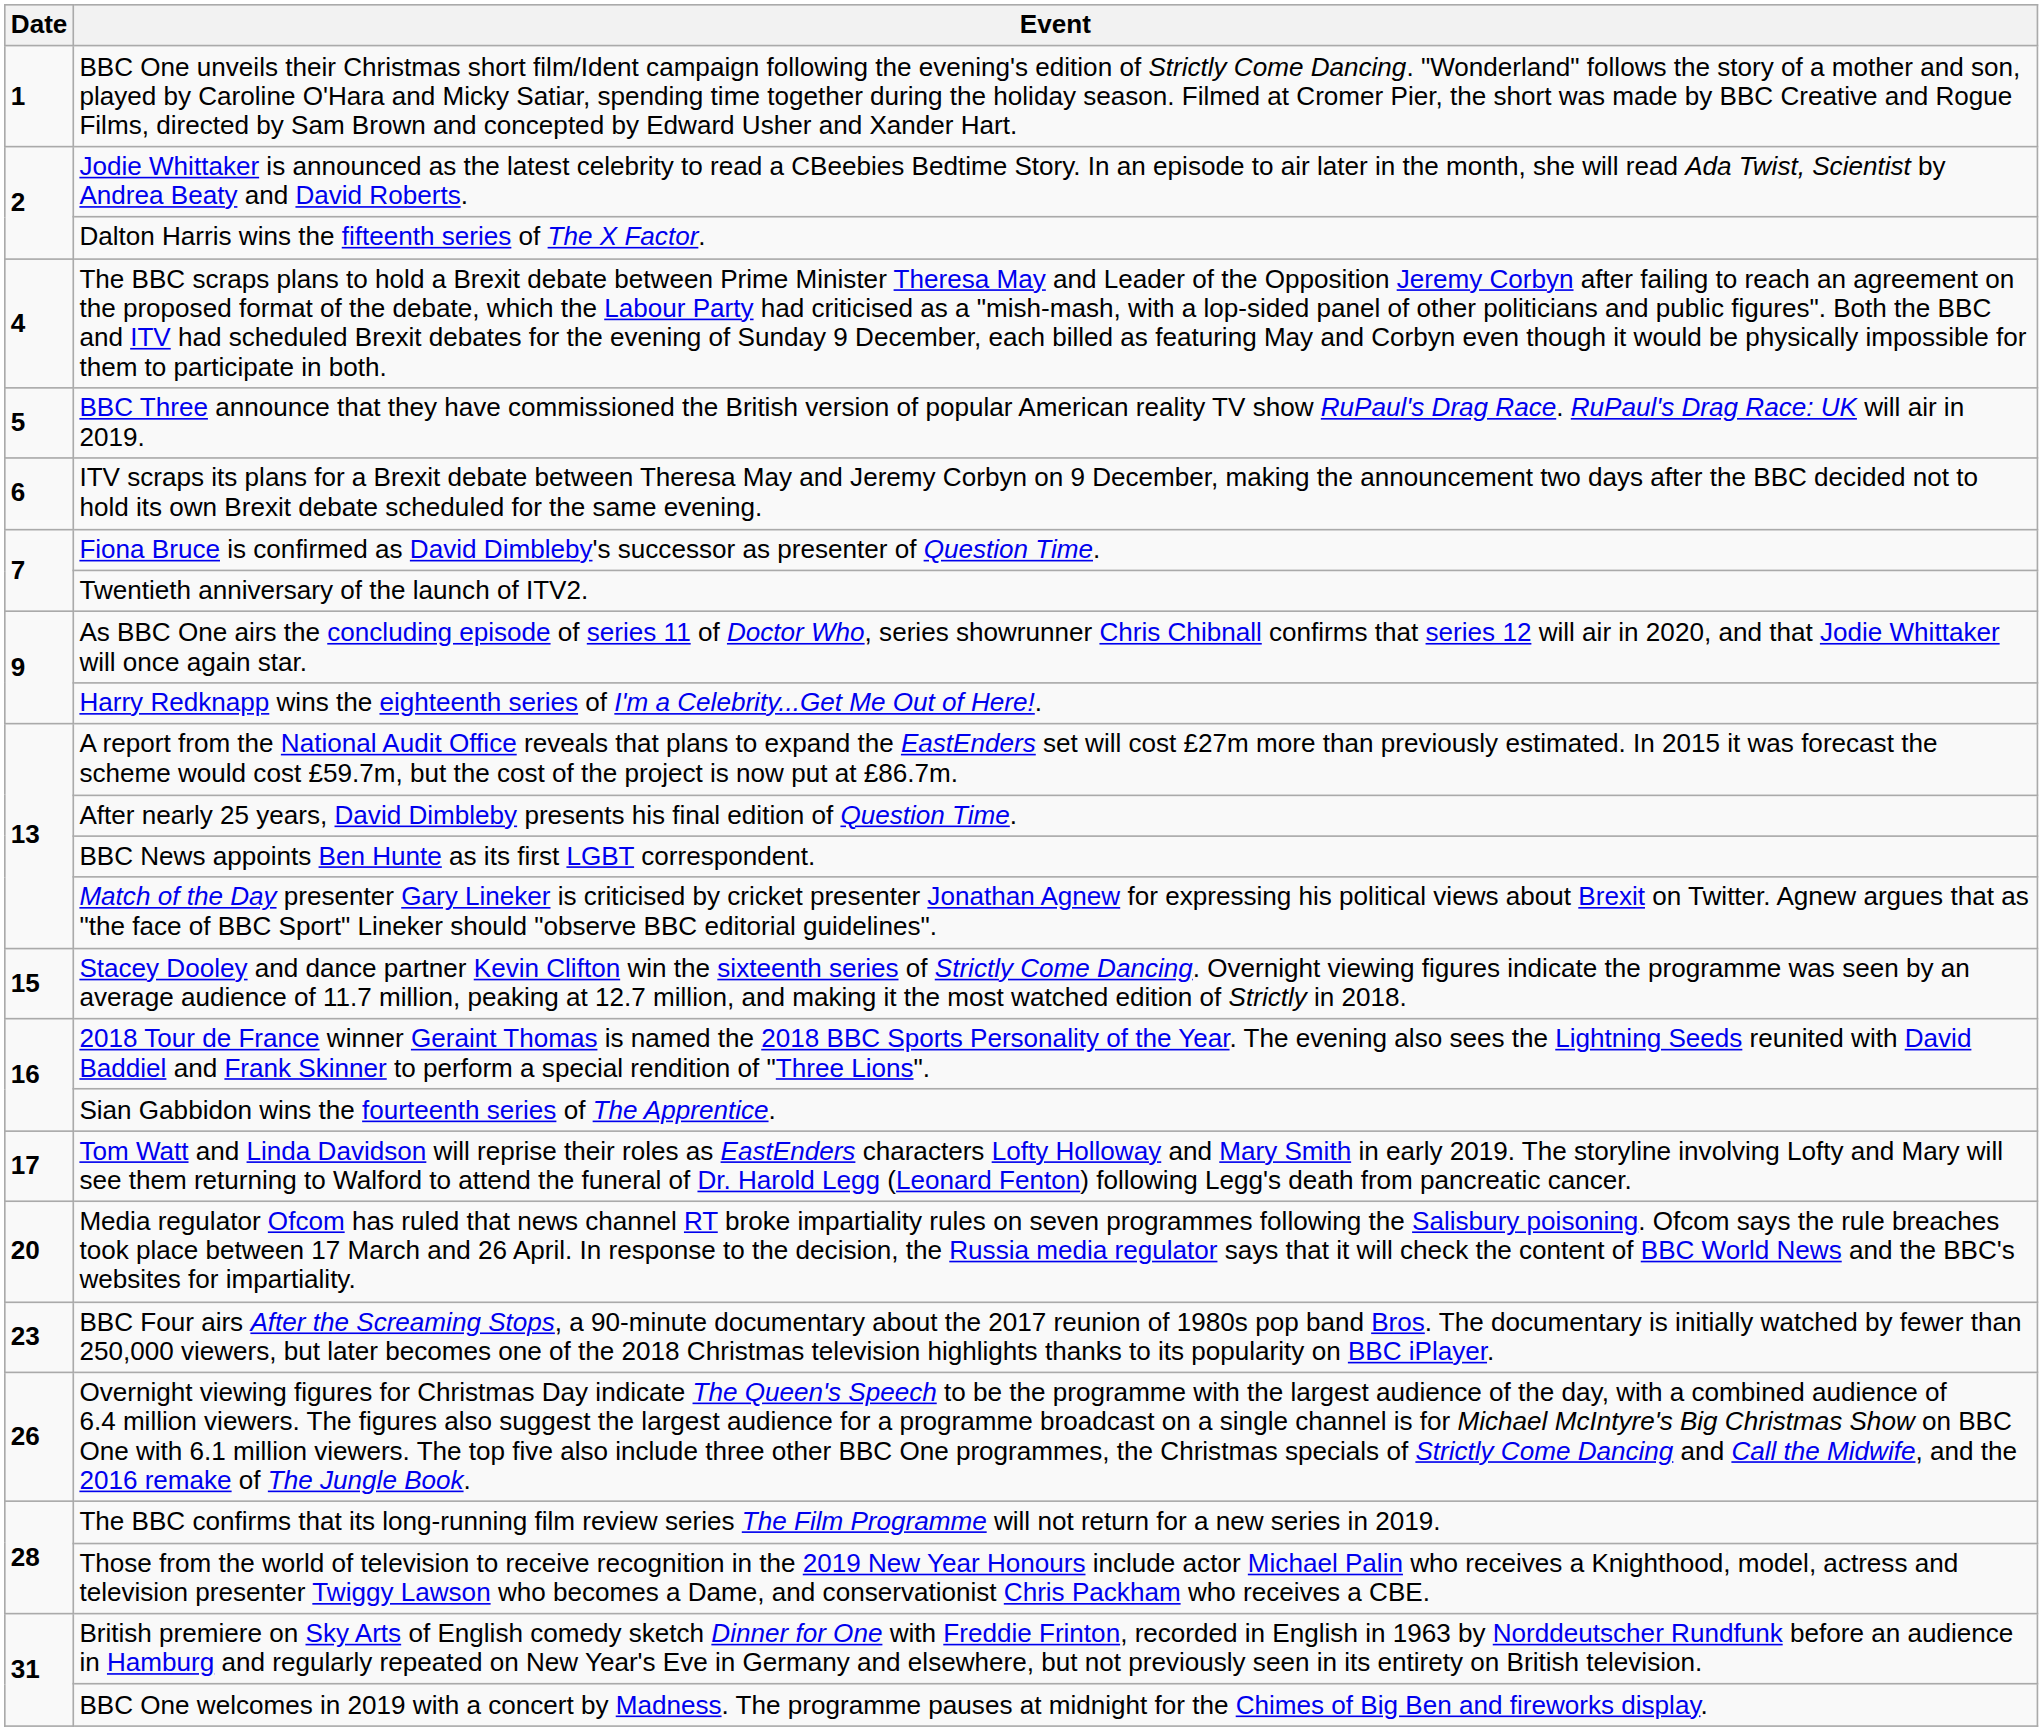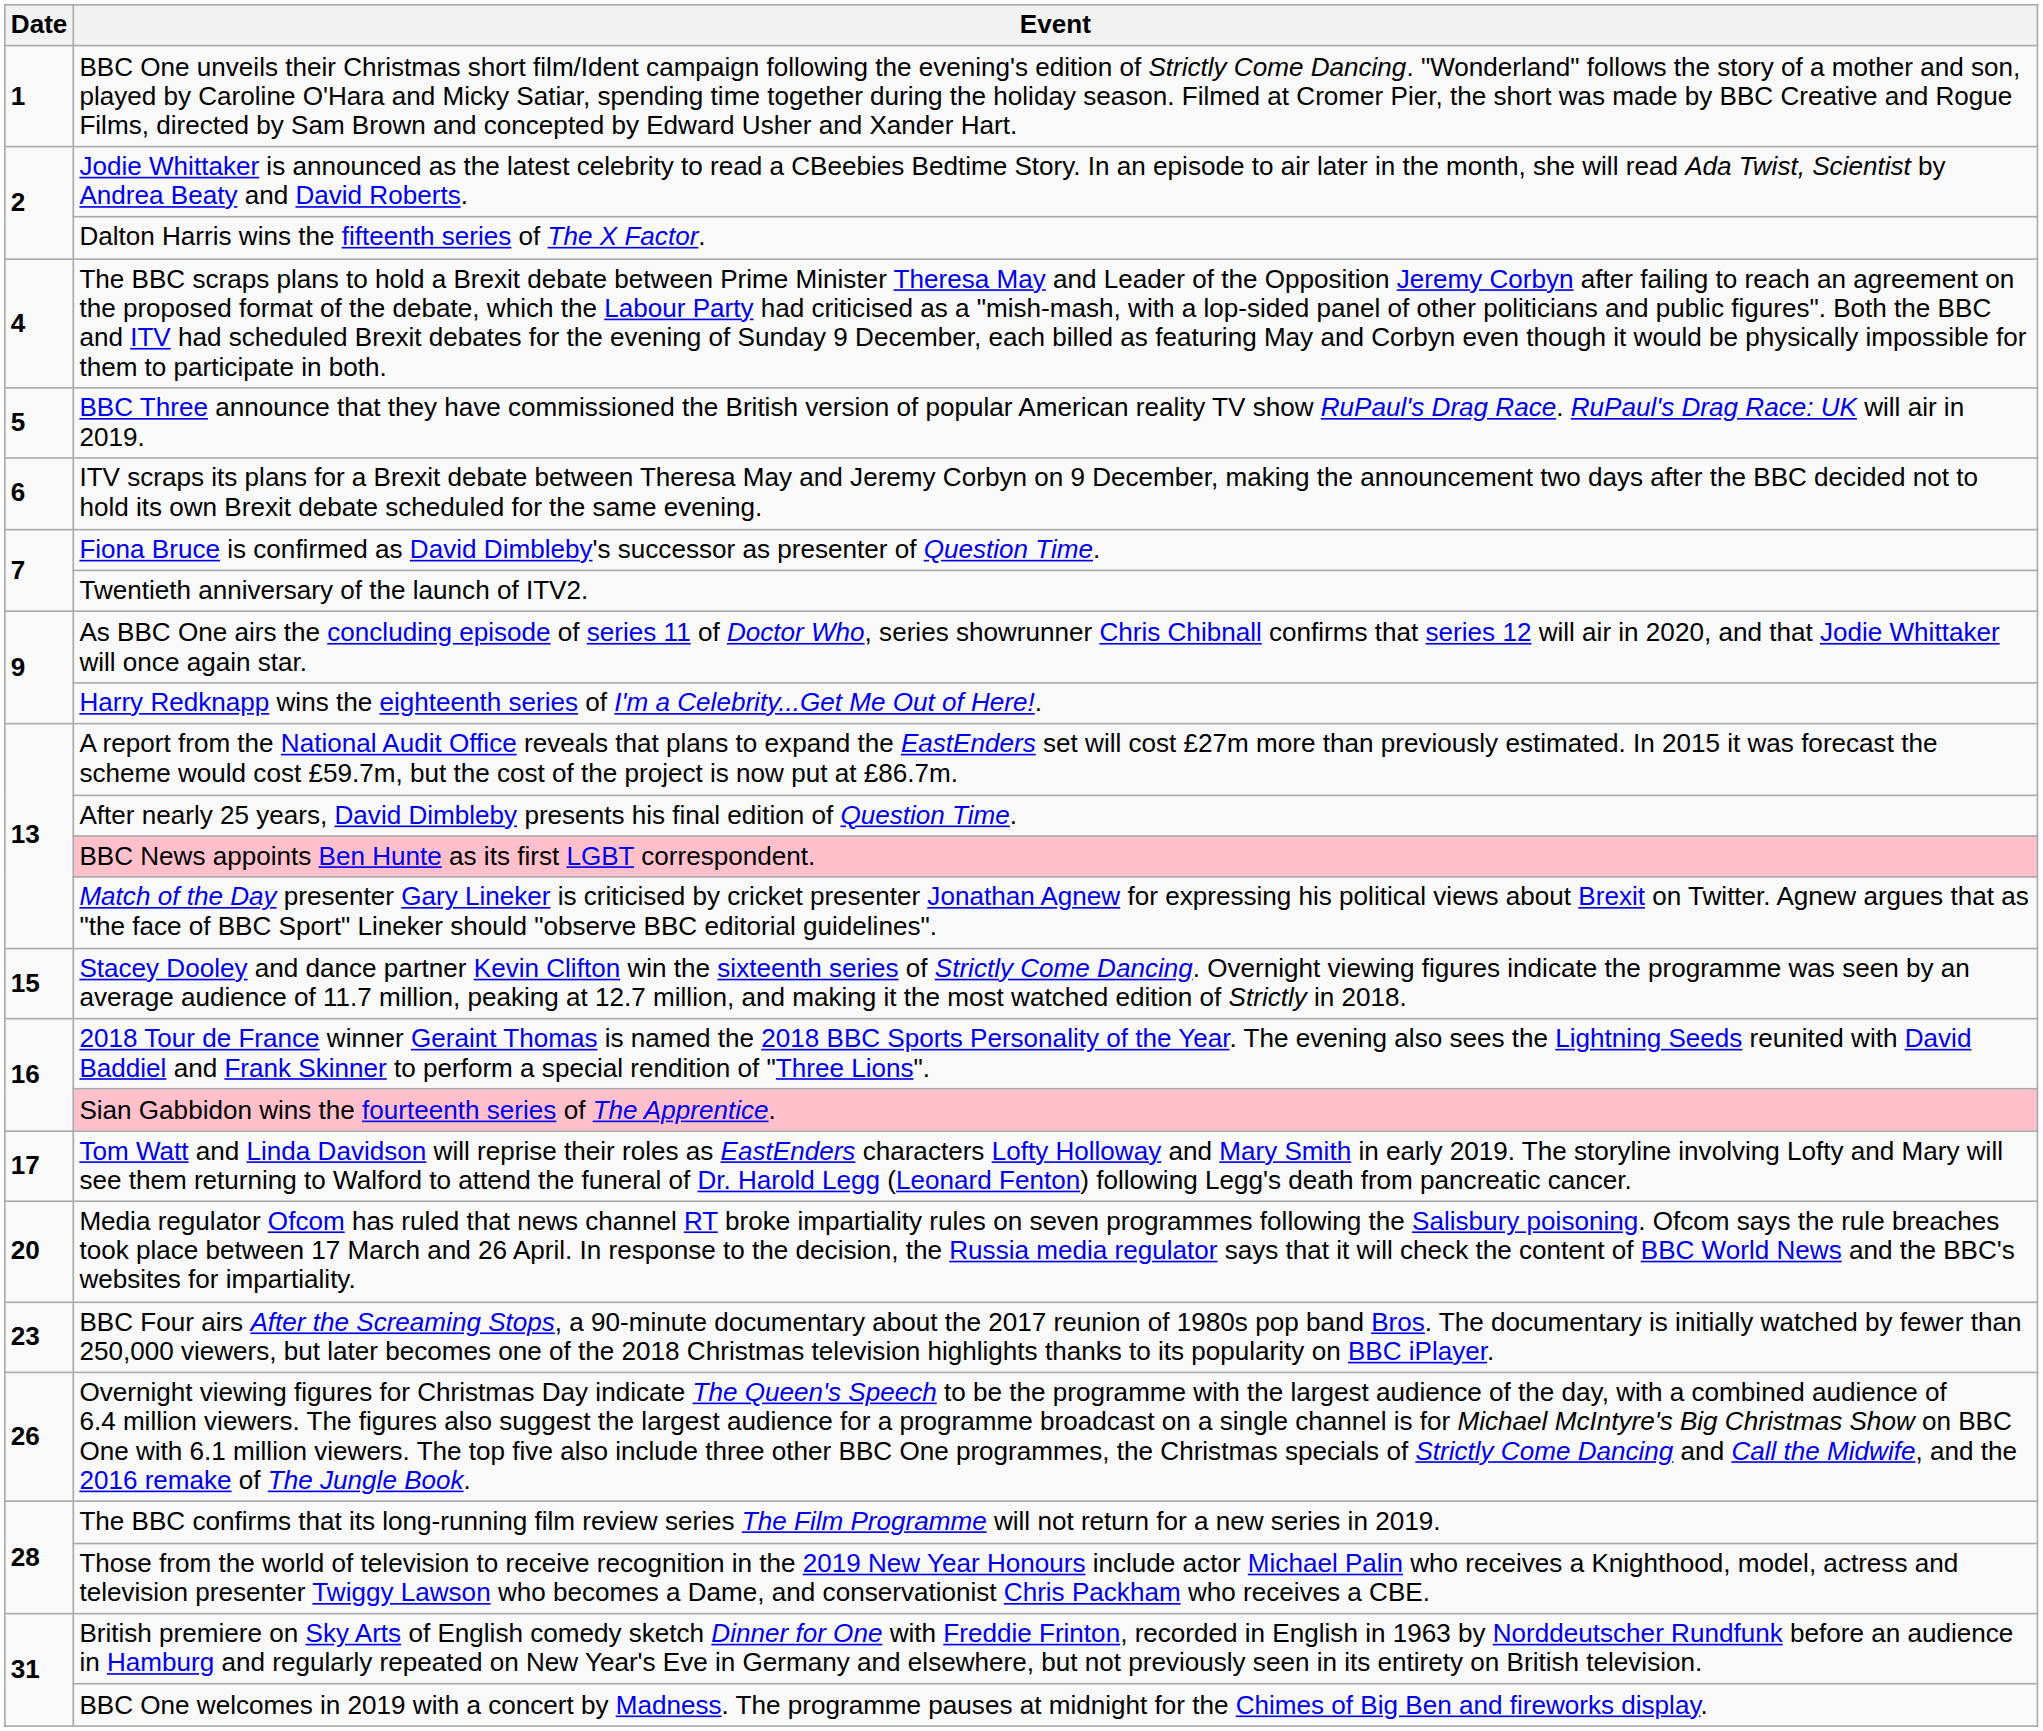(447, 856) no background -> (447, 856) pink background
(428, 1109) no background -> (428, 1109) pink background
